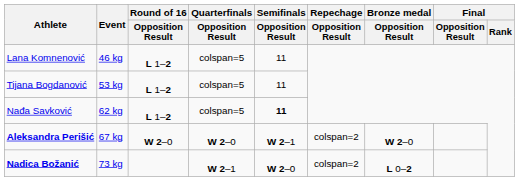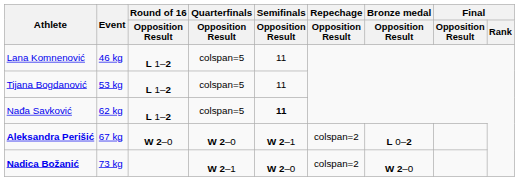(399, 143) W 2–0 -> (399, 143) L 0–2
(399, 169) L 0–2 -> (399, 169) W 2–0
